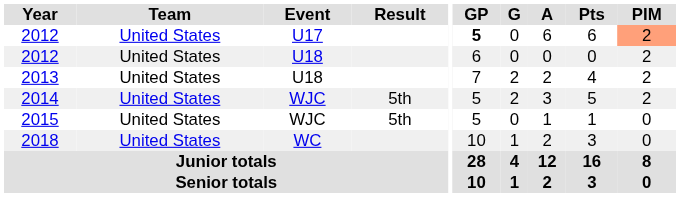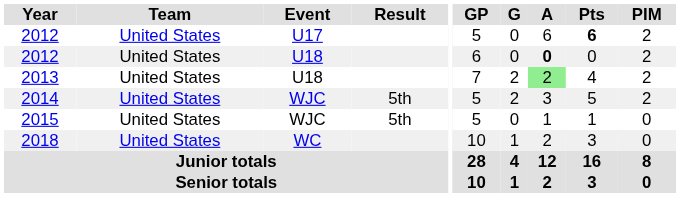(476, 35) bold -> (476, 35) normal
(592, 35) normal -> (592, 35) bold
(647, 35) lightsalmon background -> (647, 35) no background
(547, 56) normal -> (547, 56) bold
(547, 77) no background -> (547, 77) lightgreen background
